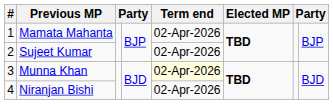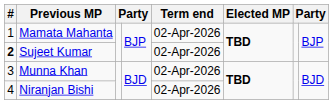(10, 52) normal -> (10, 52) bold
(187, 71) lightyellow background -> (187, 71) no background
